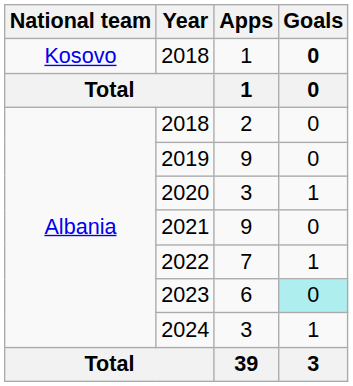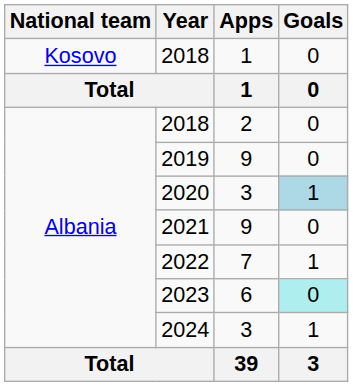(313, 55) bold -> (313, 55) normal
(313, 192) no background -> (313, 192) lightblue background
